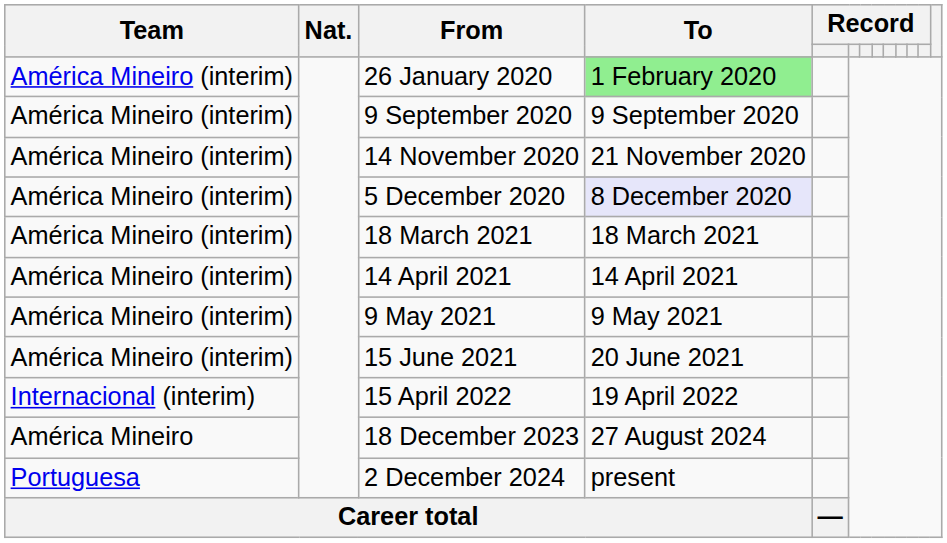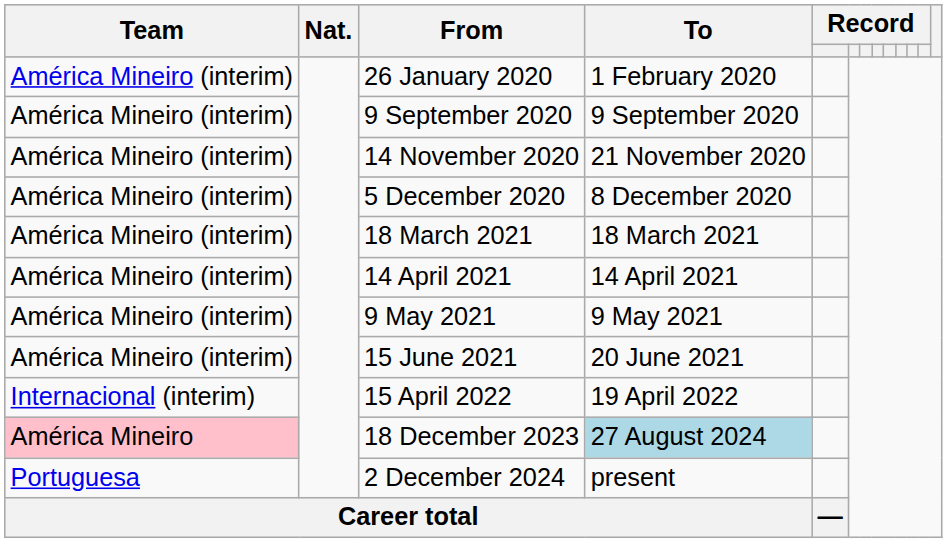(683, 76) lightgreen background -> (683, 76) no background
(691, 196) lavender background -> (691, 196) no background
(102, 437) no background -> (102, 437) pink background
(679, 437) no background -> (679, 437) lightblue background
